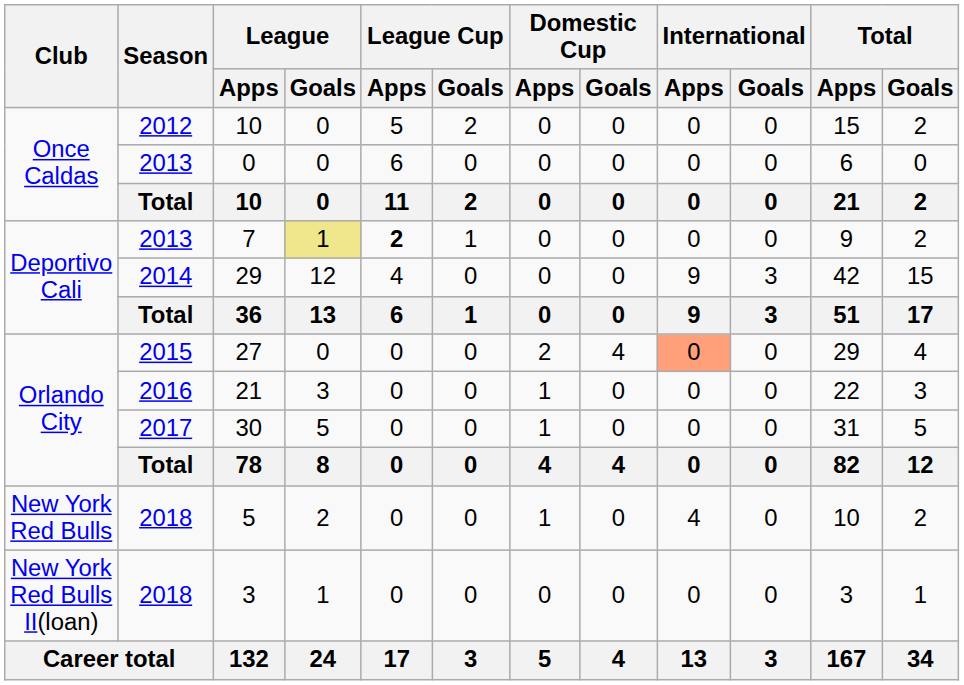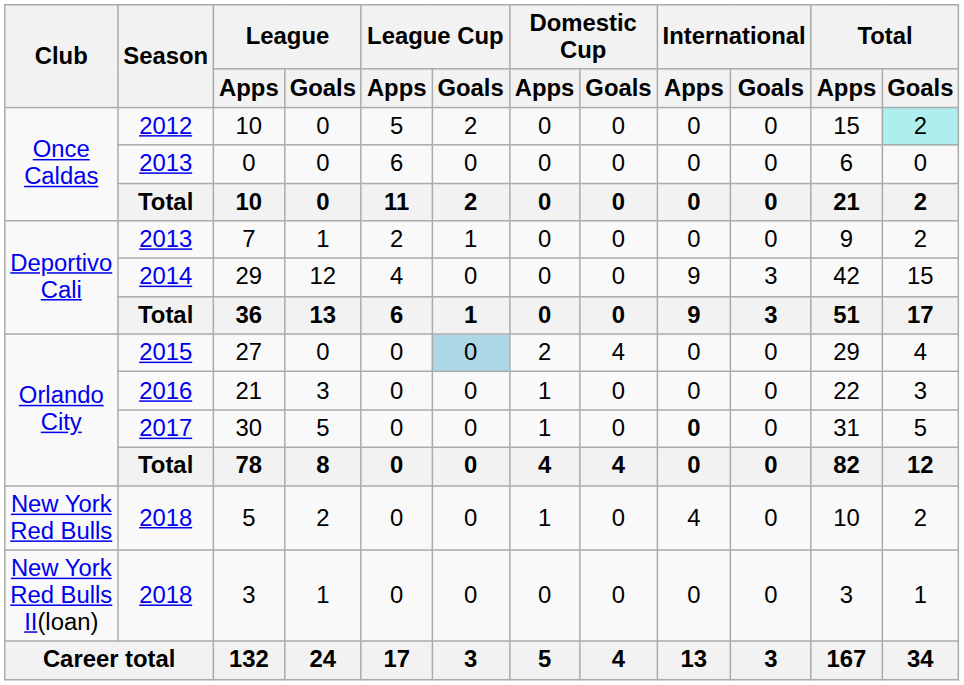(920, 125) no background -> (920, 125) paleturquoise background
(323, 239) khaki background -> (323, 239) no background
(397, 239) bold -> (397, 239) normal
(471, 352) no background -> (471, 352) lightblue background
(694, 352) lightsalmon background -> (694, 352) no background
(694, 428) normal -> (694, 428) bold
